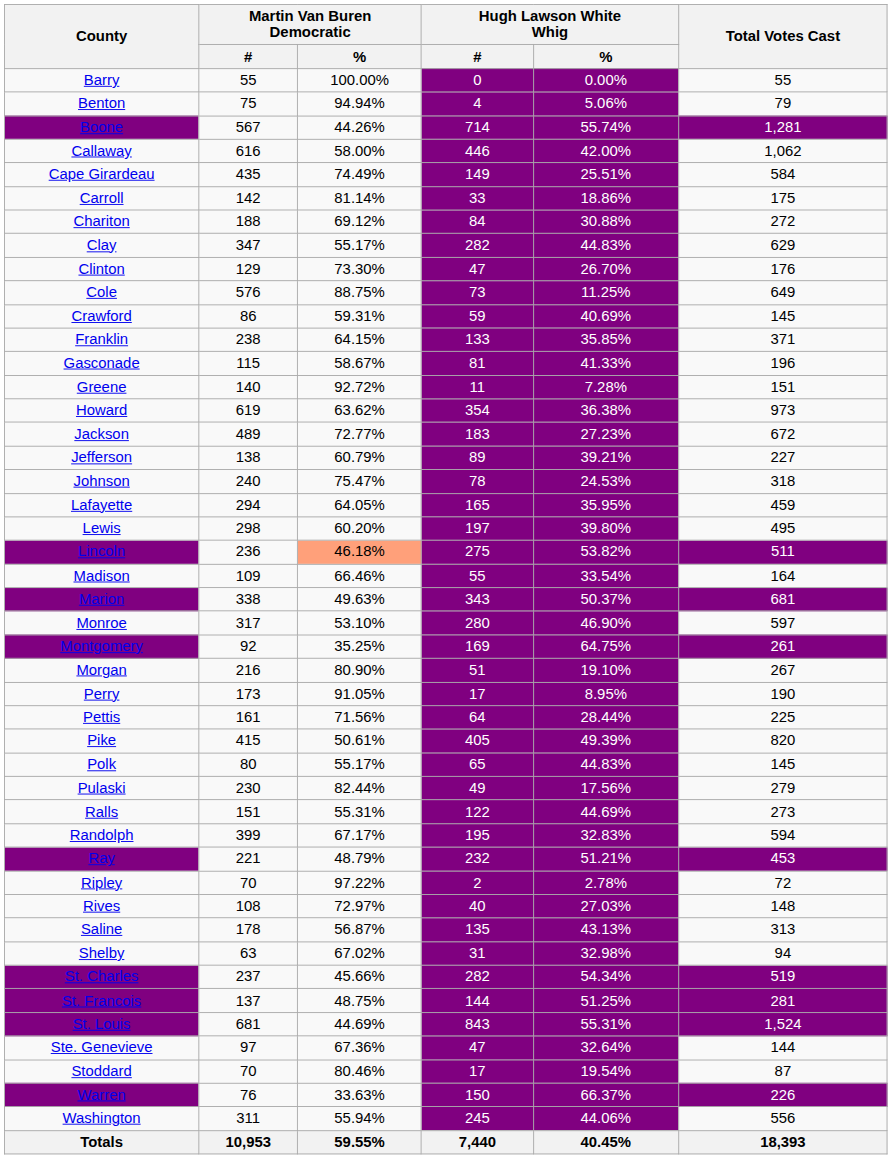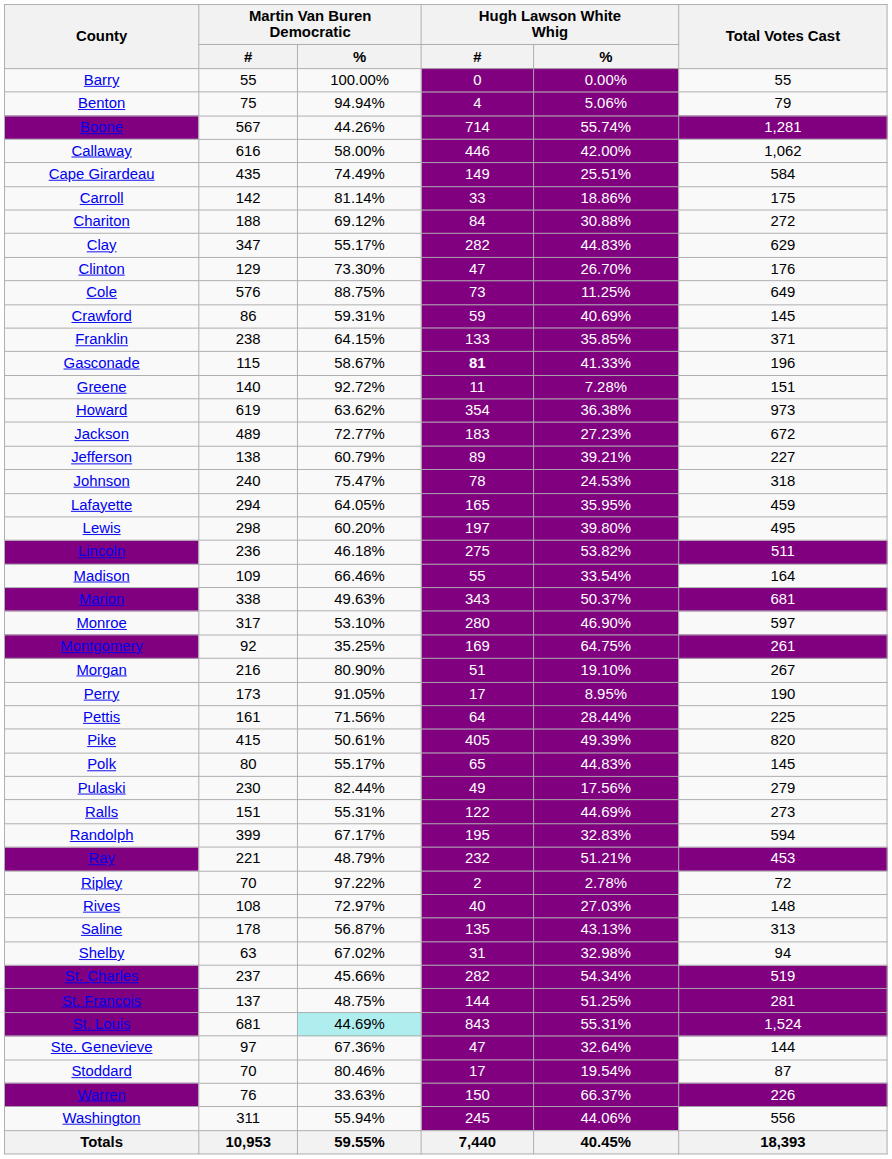(477, 363) normal -> (477, 363) bold
(360, 552) lightsalmon background -> (360, 552) no background
(360, 1024) no background -> (360, 1024) paleturquoise background
